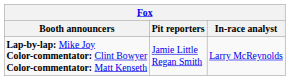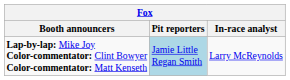(177, 56) no background -> (177, 56) lightblue background
